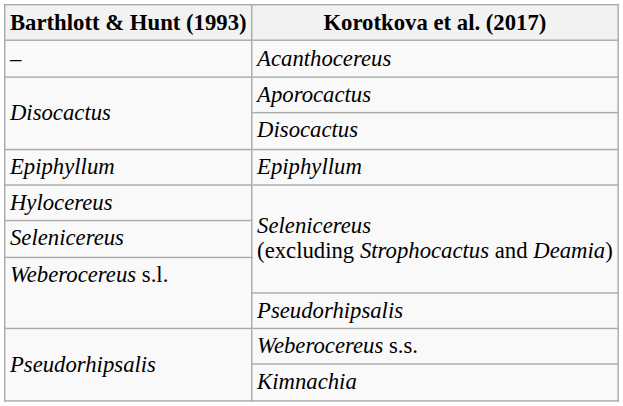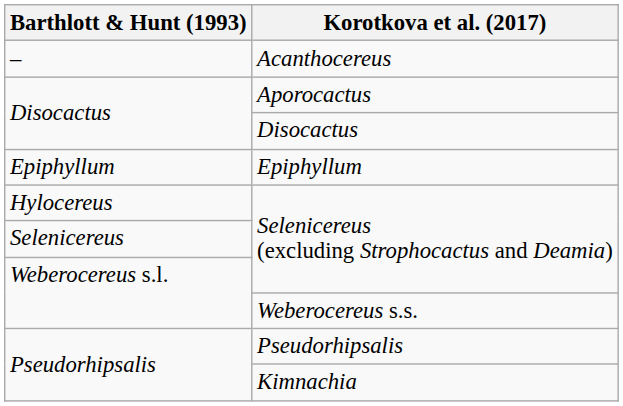(330, 310) Pseudorhipsalis -> (338, 310) Weberocereus s.s.
(338, 346) Weberocereus s.s. -> (330, 346) Pseudorhipsalis
